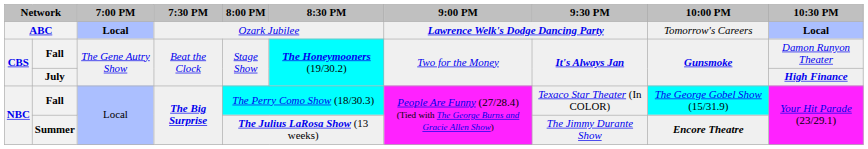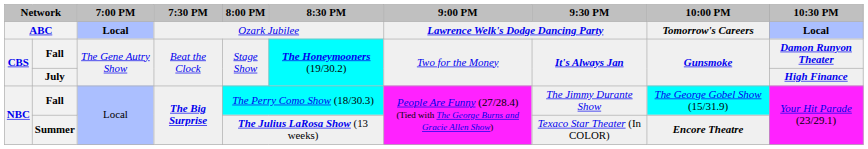(708, 30) normal -> (708, 30) bold
(816, 53) normal -> (816, 53) bold
(590, 100) Texaco Star Theater (In COLOR) -> (589, 100) The Jimmy Durante Show
(590, 130) The Jimmy Durante Show -> (589, 130) Texaco Star Theater (In COLOR)
